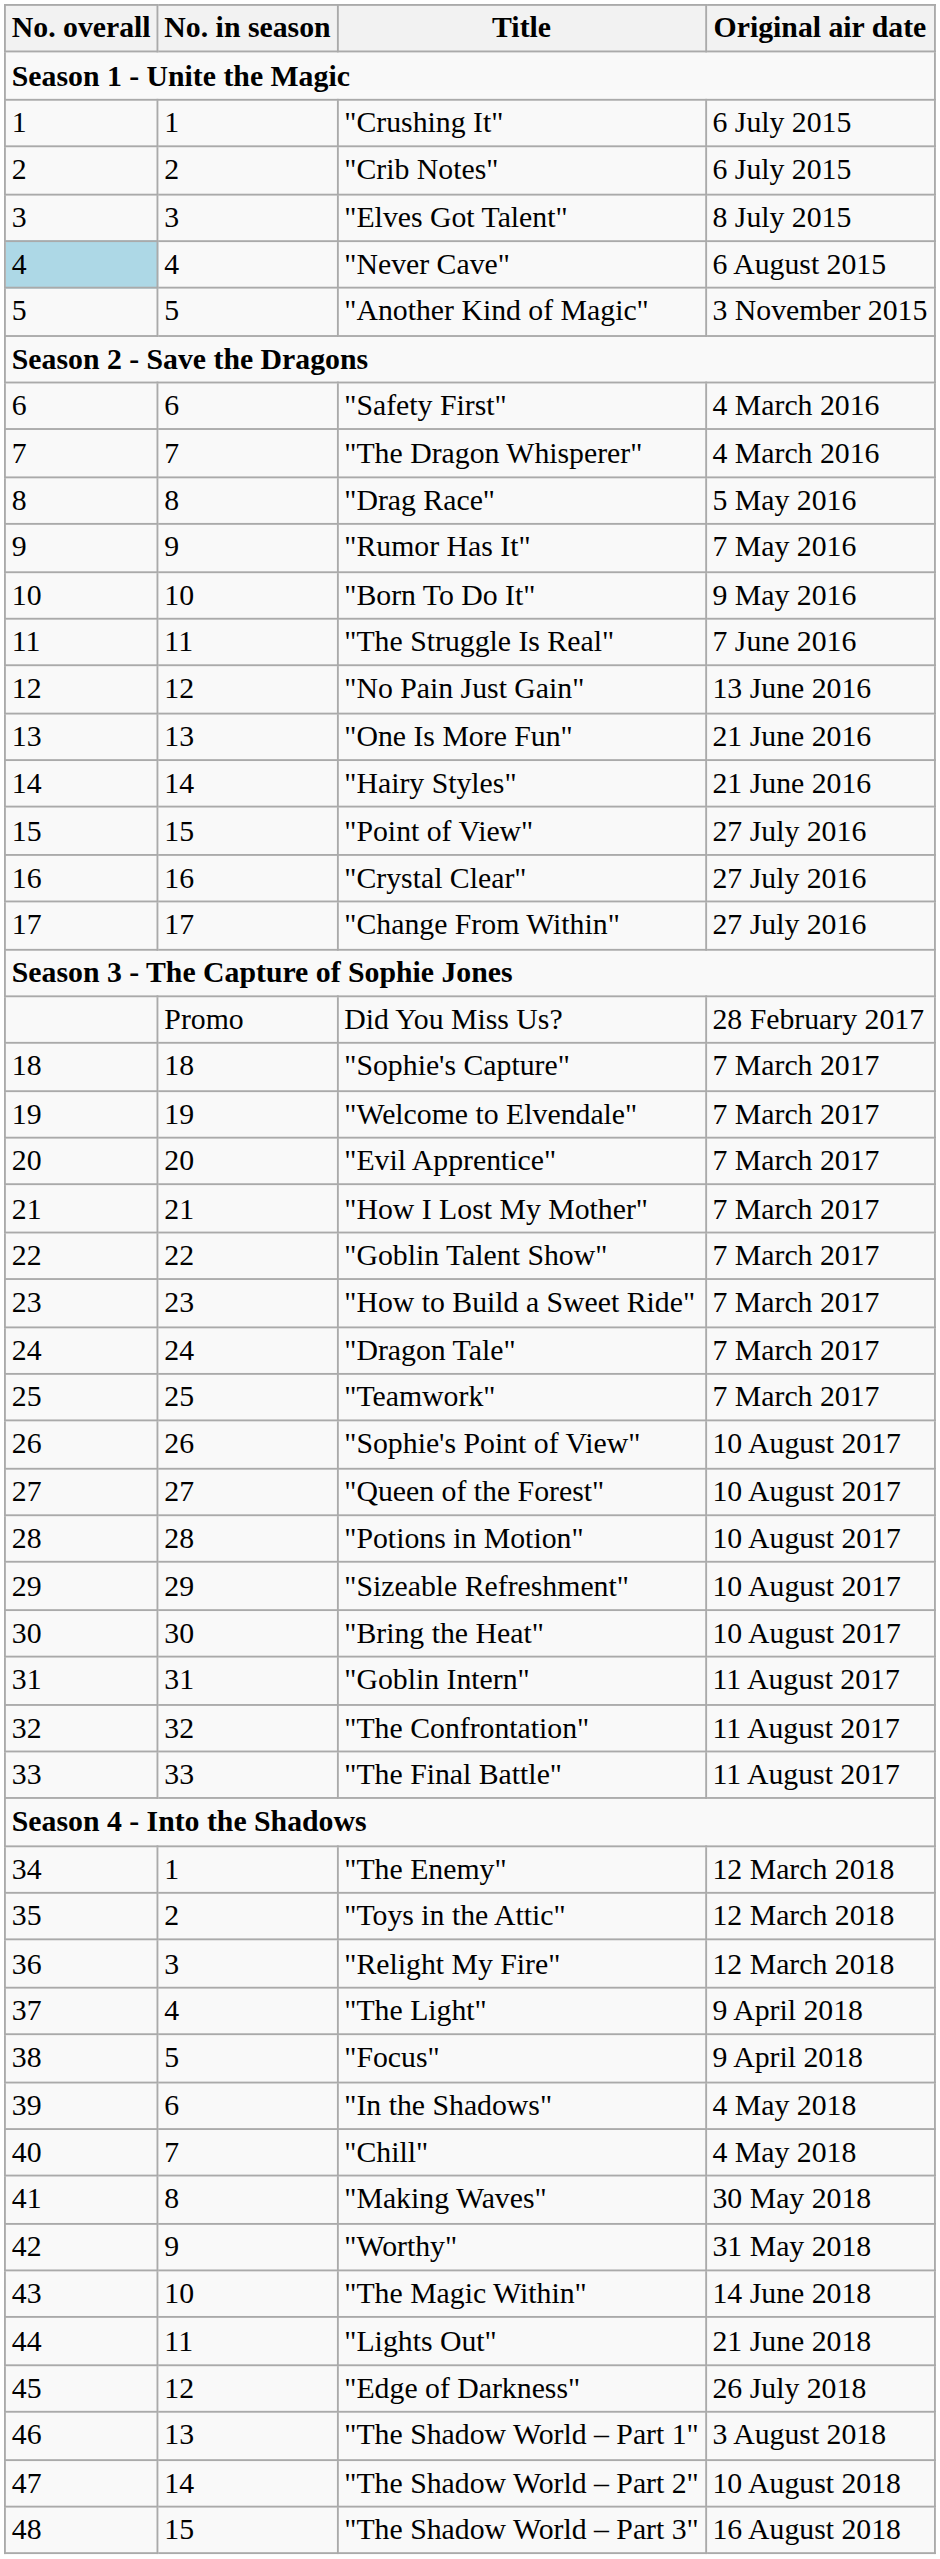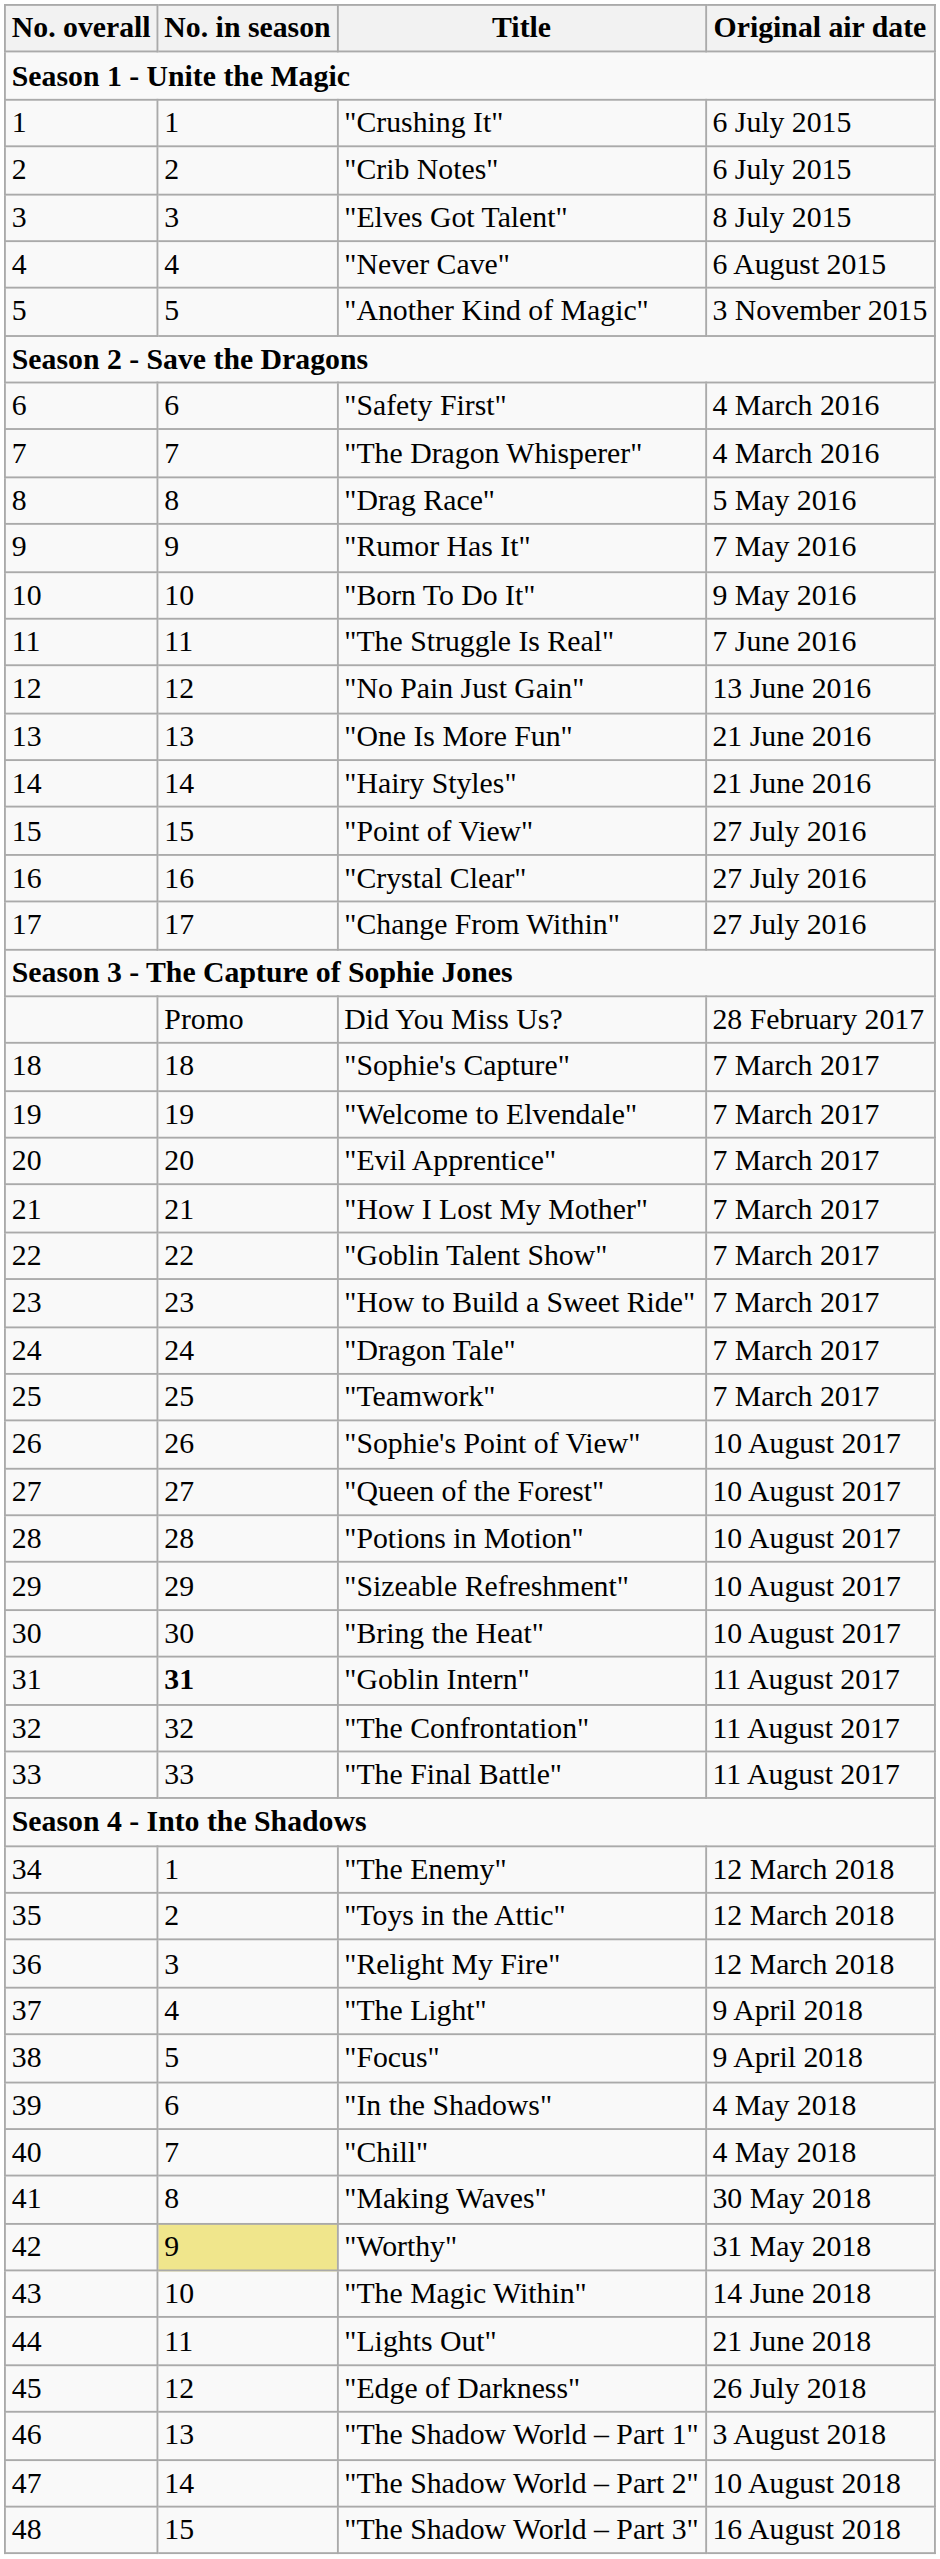(19, 264) lightblue background -> (19, 264) no background
(179, 1680) normal -> (179, 1680) bold
(172, 2246) no background -> (172, 2246) khaki background
